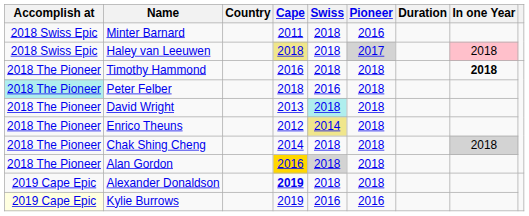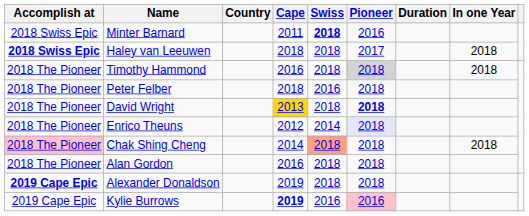(327, 32) normal -> (327, 32) bold
(54, 51) normal -> (54, 51) bold
(290, 51) khaki background -> (290, 51) no background
(371, 51) lightgrey background -> (371, 51) no background
(484, 51) pink background -> (484, 51) no background
(371, 70) no background -> (371, 70) lightgrey background
(484, 70) bold -> (484, 70) normal
(54, 88) paleturquoise background -> (54, 88) no background
(290, 107) no background -> (290, 107) gold background
(327, 107) paleturquoise background -> (327, 107) no background
(371, 107) normal -> (371, 107) bold
(327, 126) khaki background -> (327, 126) no background
(371, 126) no background -> (371, 126) lavender background
(54, 145) no background -> (54, 145) pink background
(327, 145) no background -> (327, 145) lightsalmon background
(484, 145) lightgrey background -> (484, 145) no background
(290, 164) gold background -> (290, 164) no background
(327, 164) lightgrey background -> (327, 164) no background
(54, 182) normal -> (54, 182) bold
(290, 182) bold -> (290, 182) normal
(54, 201) lightyellow background -> (54, 201) no background
(290, 201) normal -> (290, 201) bold
(371, 201) no background -> (371, 201) pink background
